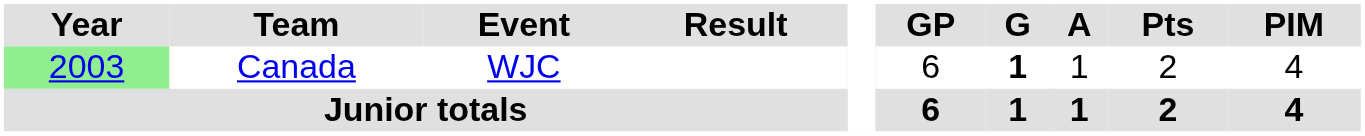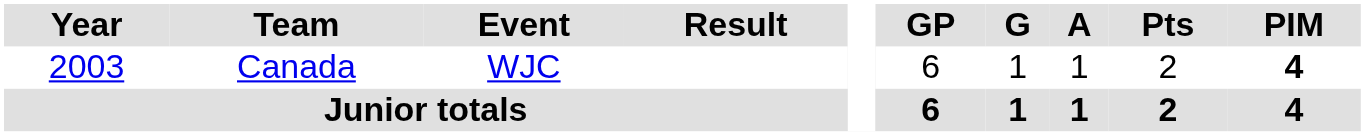(87, 67) lightgreen background -> (87, 67) no background
(1018, 67) bold -> (1018, 67) normal
(1294, 67) normal -> (1294, 67) bold
